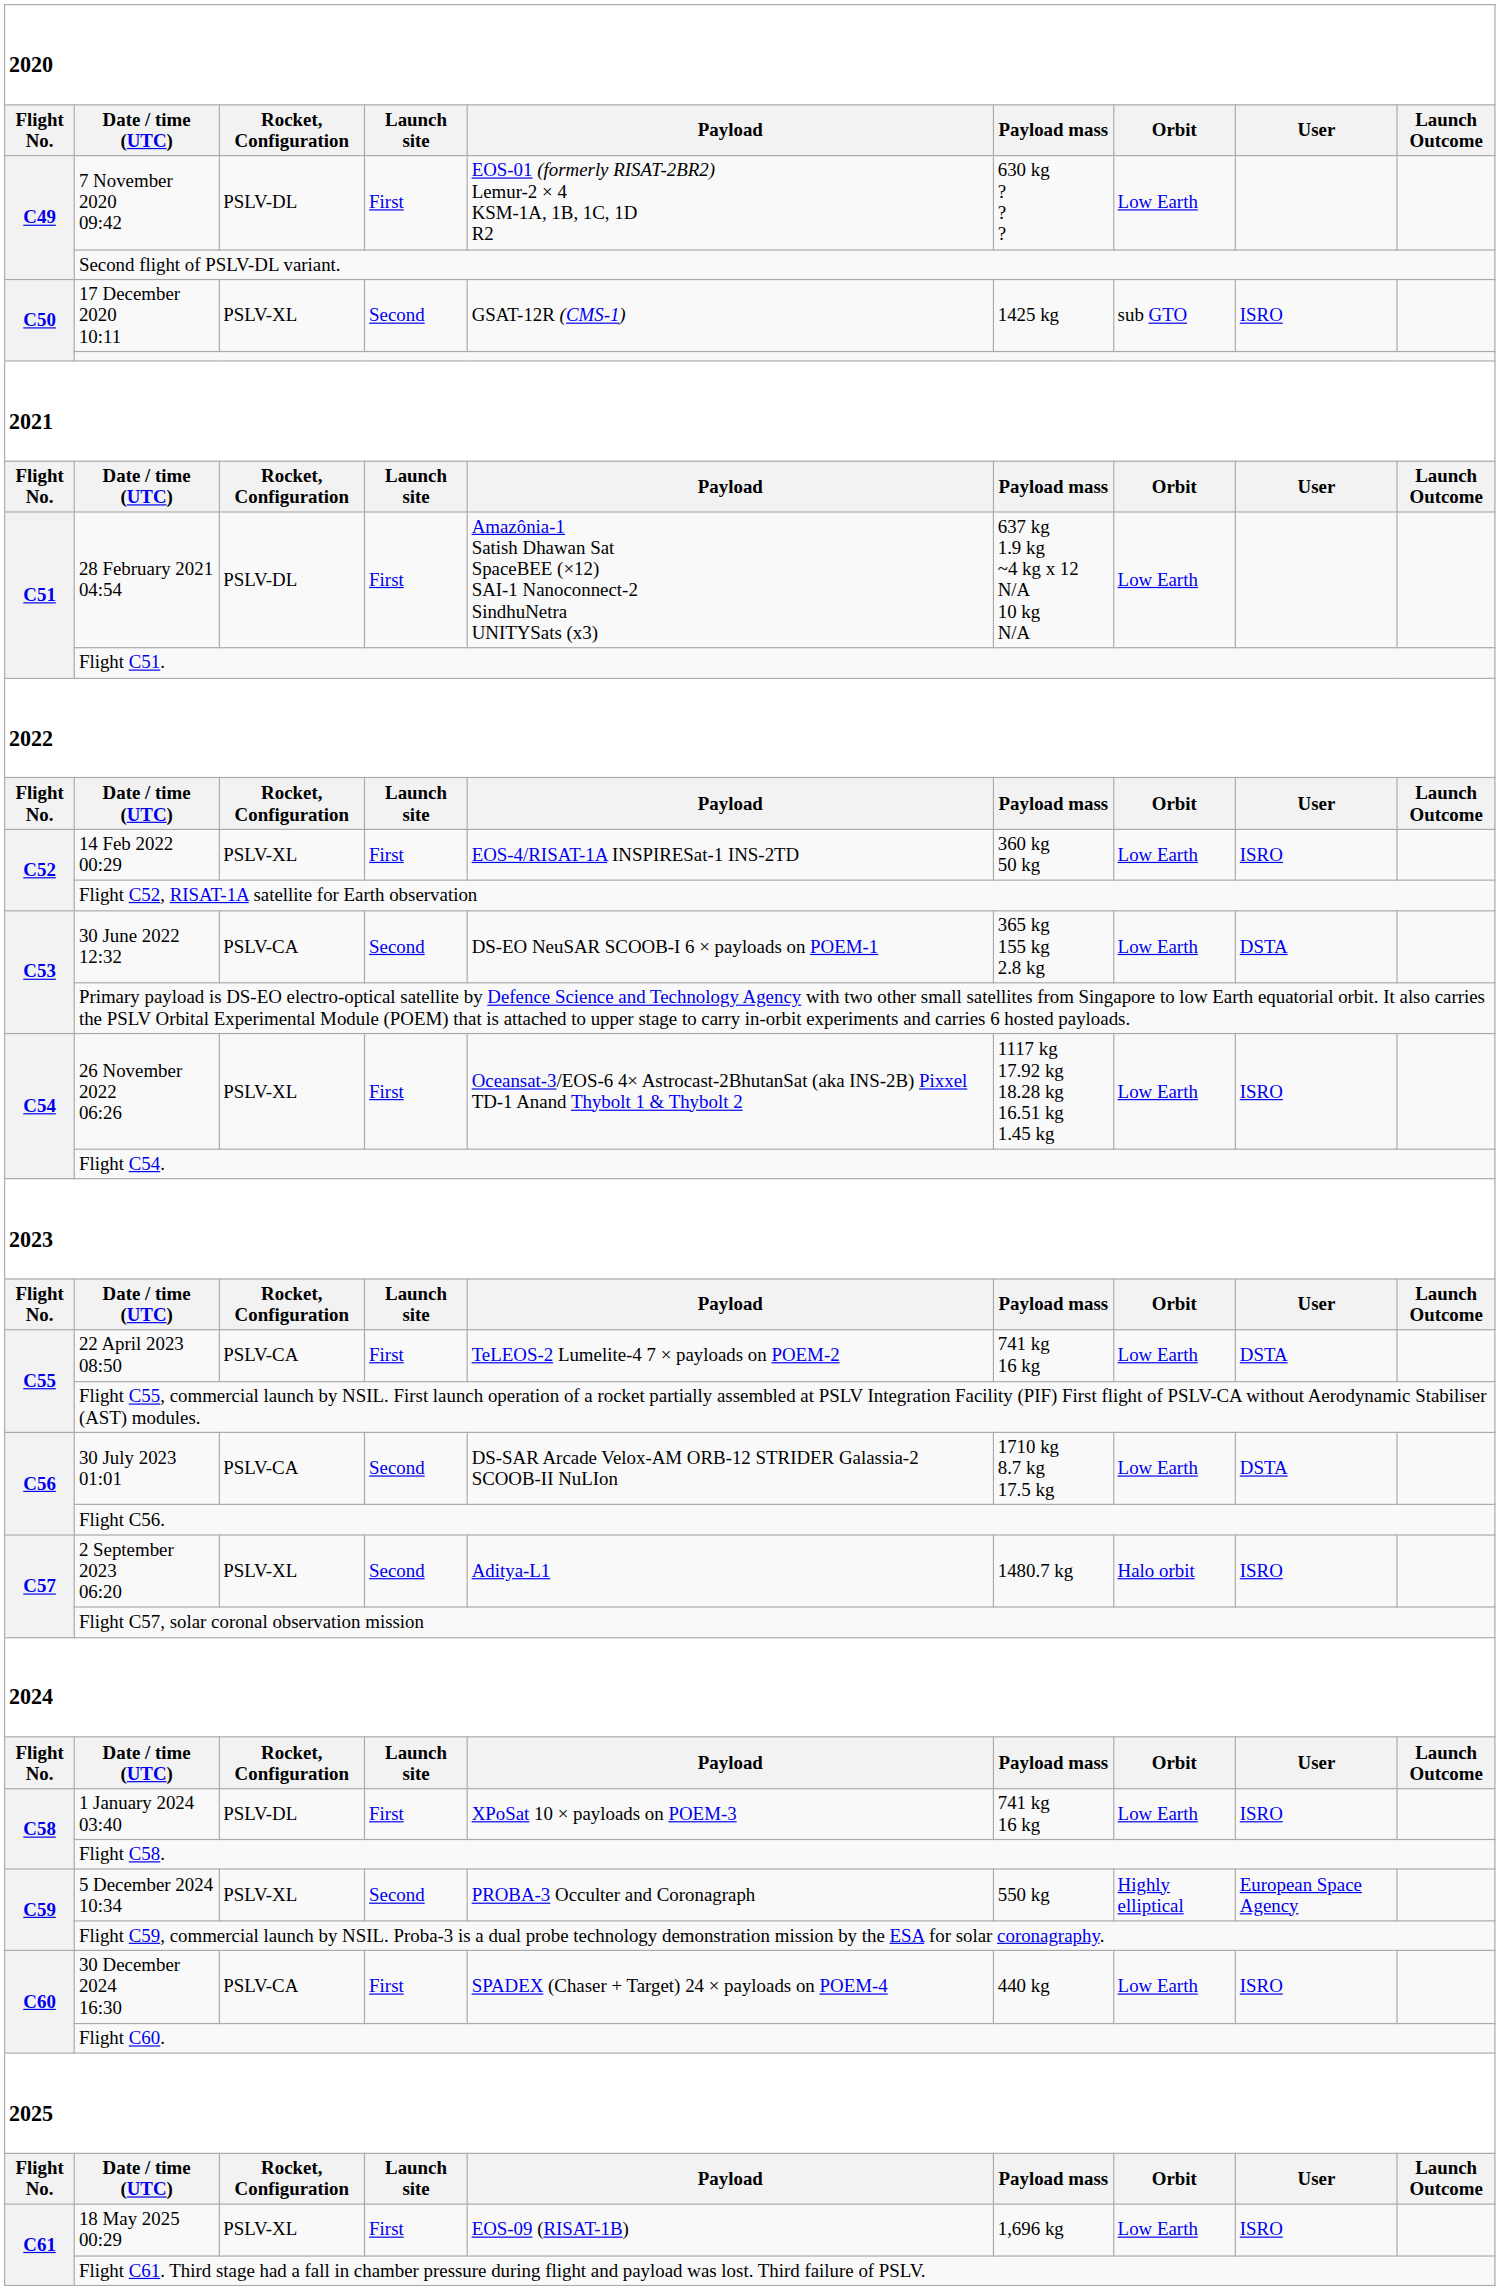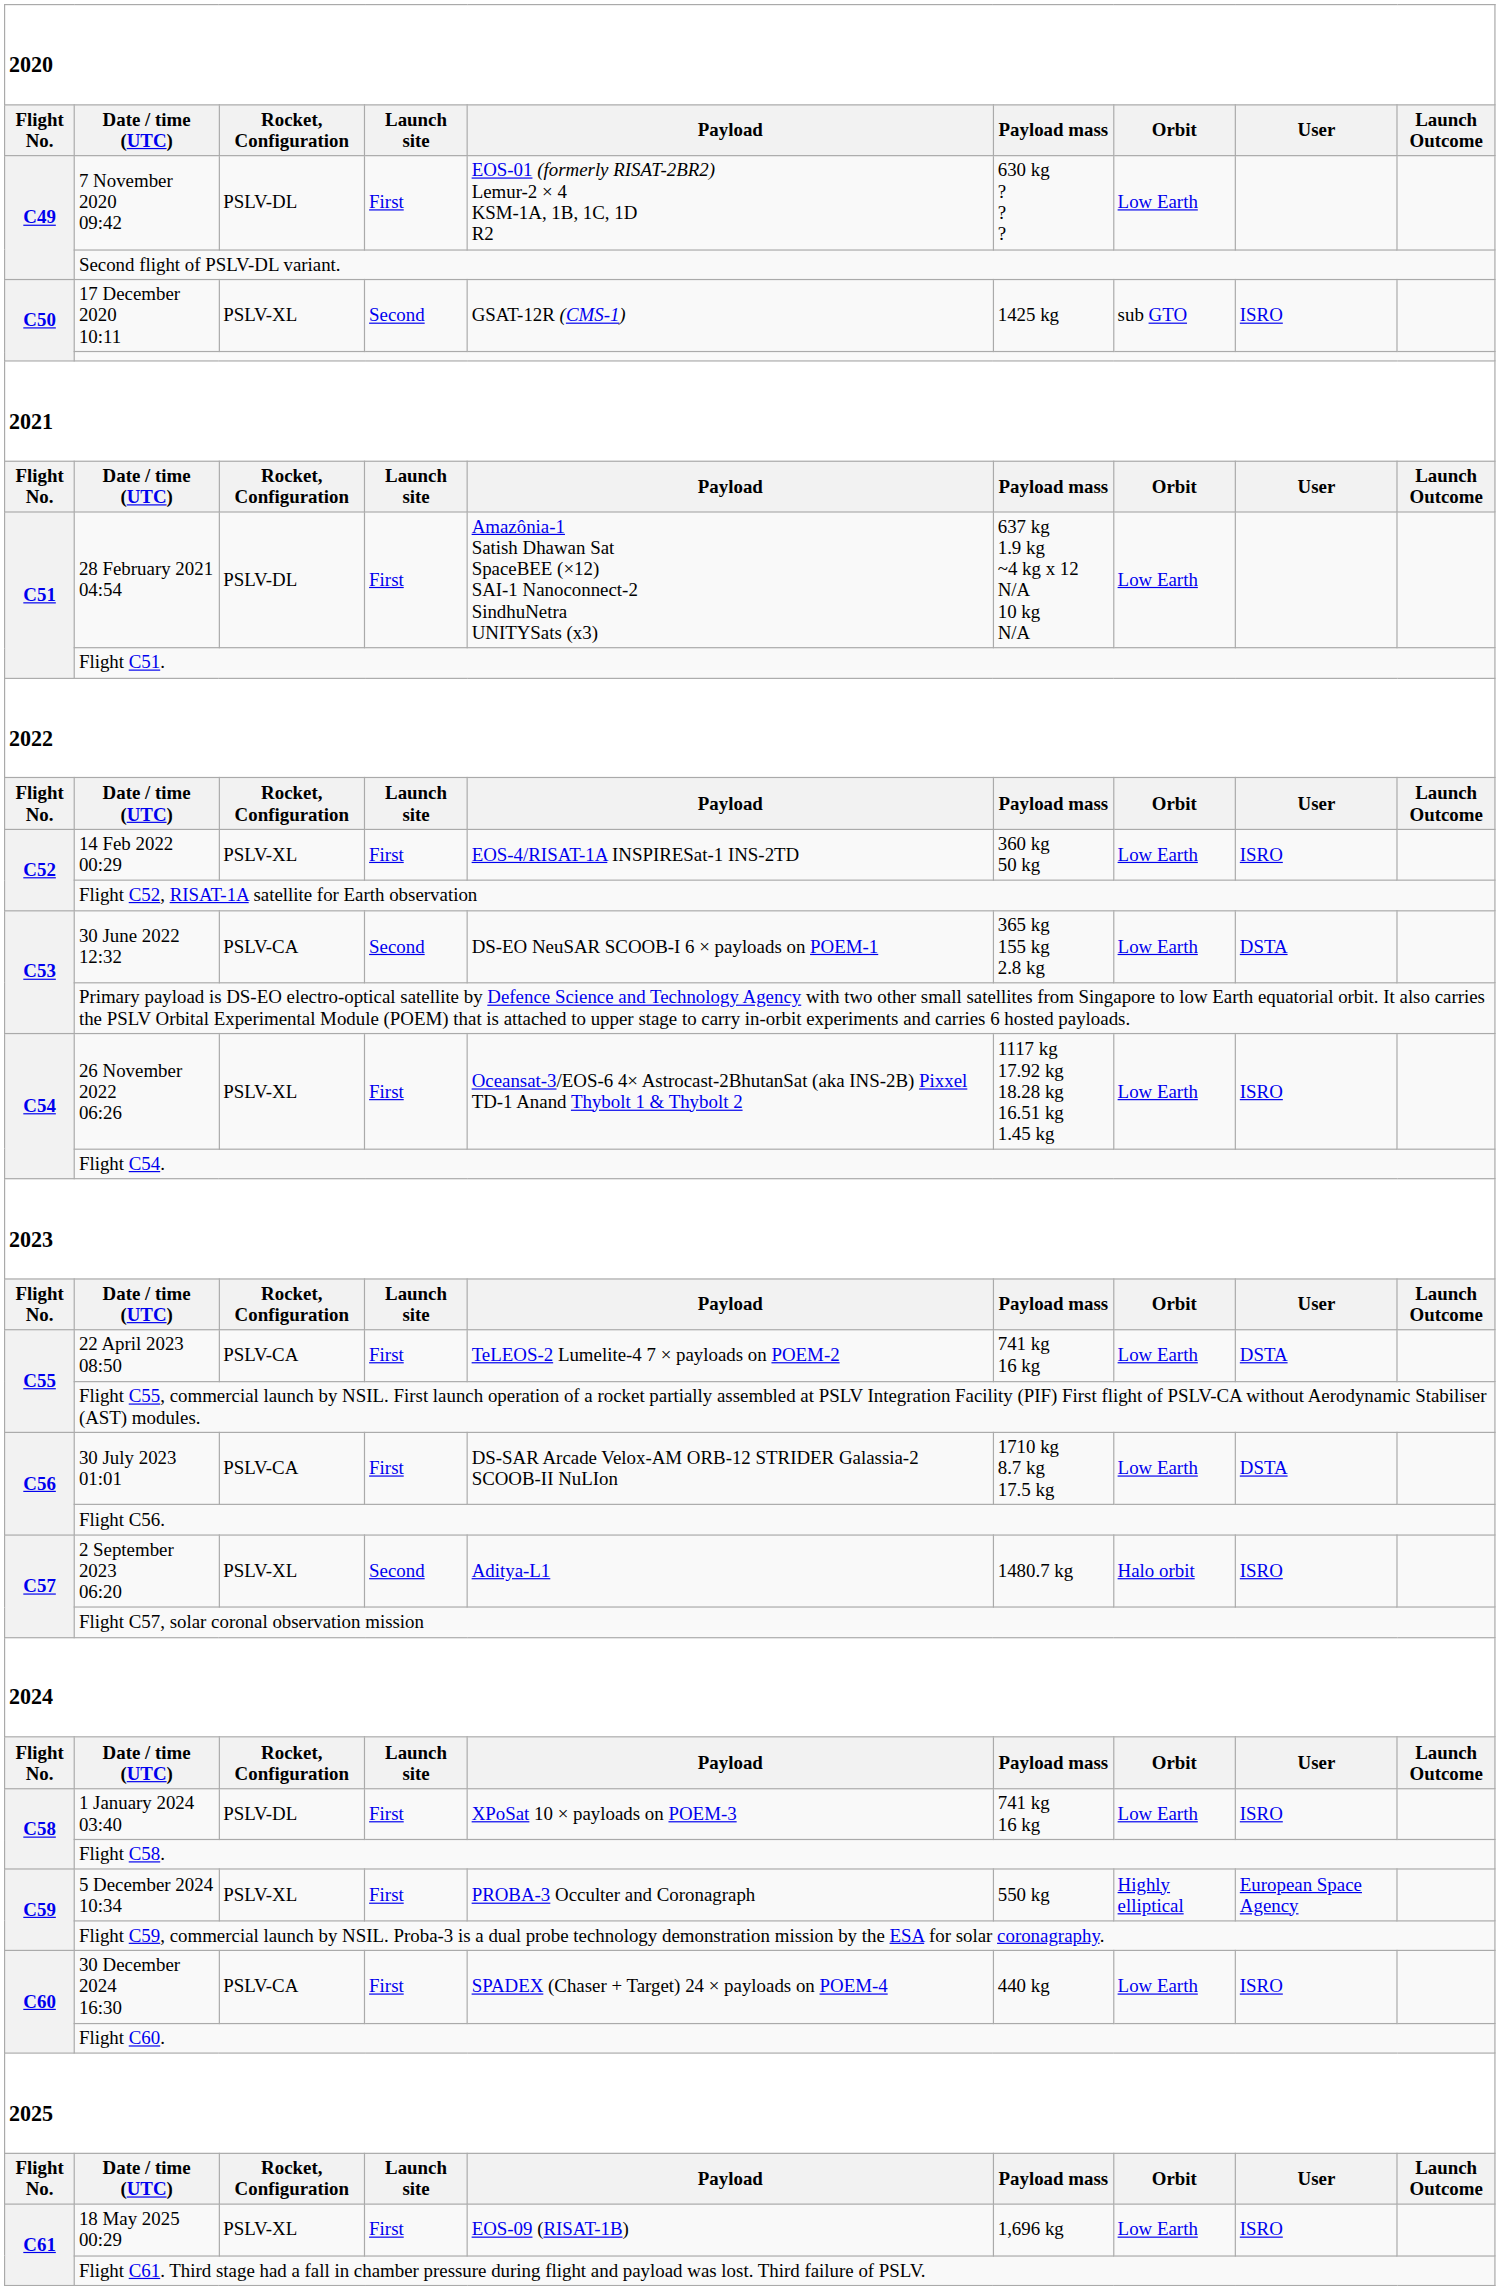(397, 1468) Second -> (386, 1468) First
(397, 1895) Second -> (386, 1895) First
